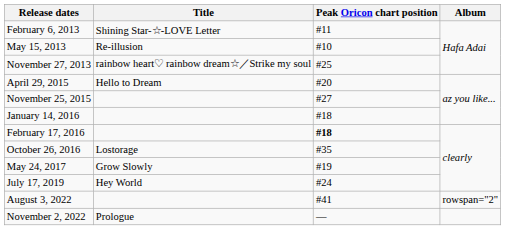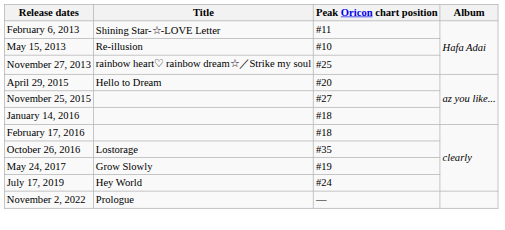(324, 132) bold -> (324, 132) normal
- row: (39, 199)
